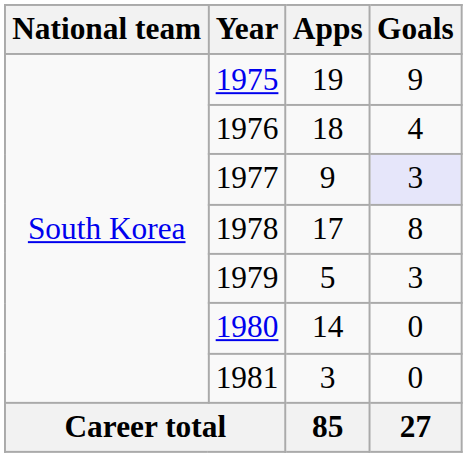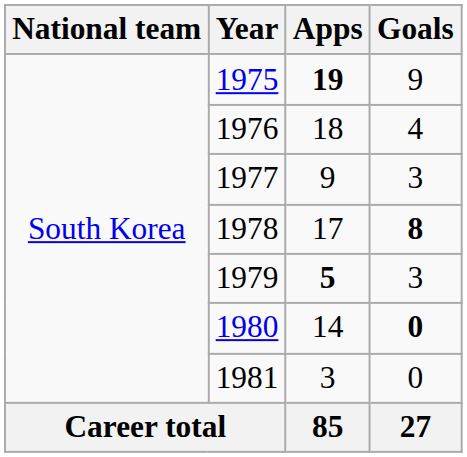(328, 79) normal -> (328, 79) bold
(415, 178) lavender background -> (415, 178) no background
(415, 228) normal -> (415, 228) bold
(328, 278) normal -> (328, 278) bold
(415, 327) normal -> (415, 327) bold
